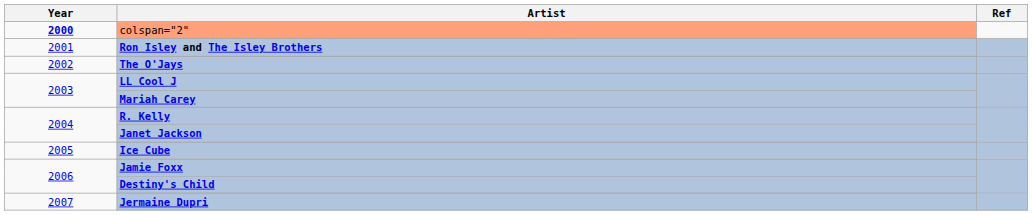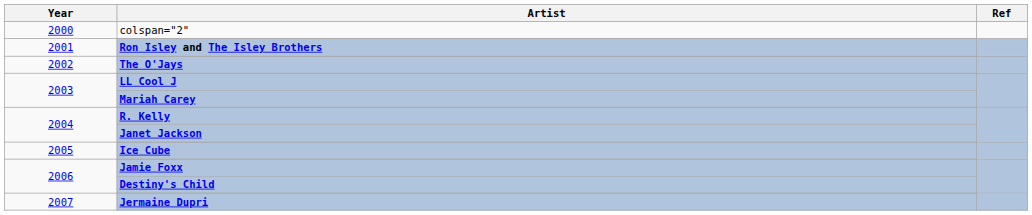(61, 30) bold -> (61, 30) normal
(154, 30) lightsalmon background -> (154, 30) no background
